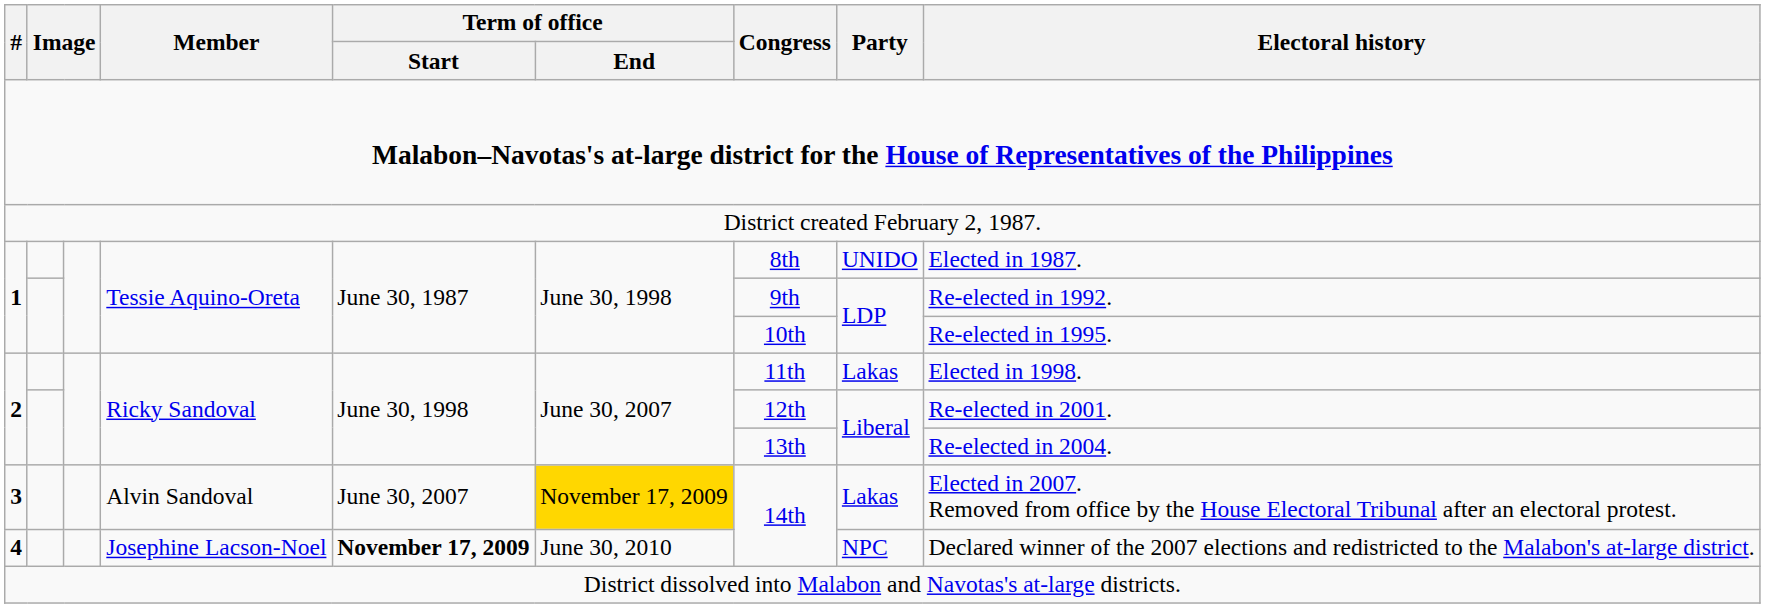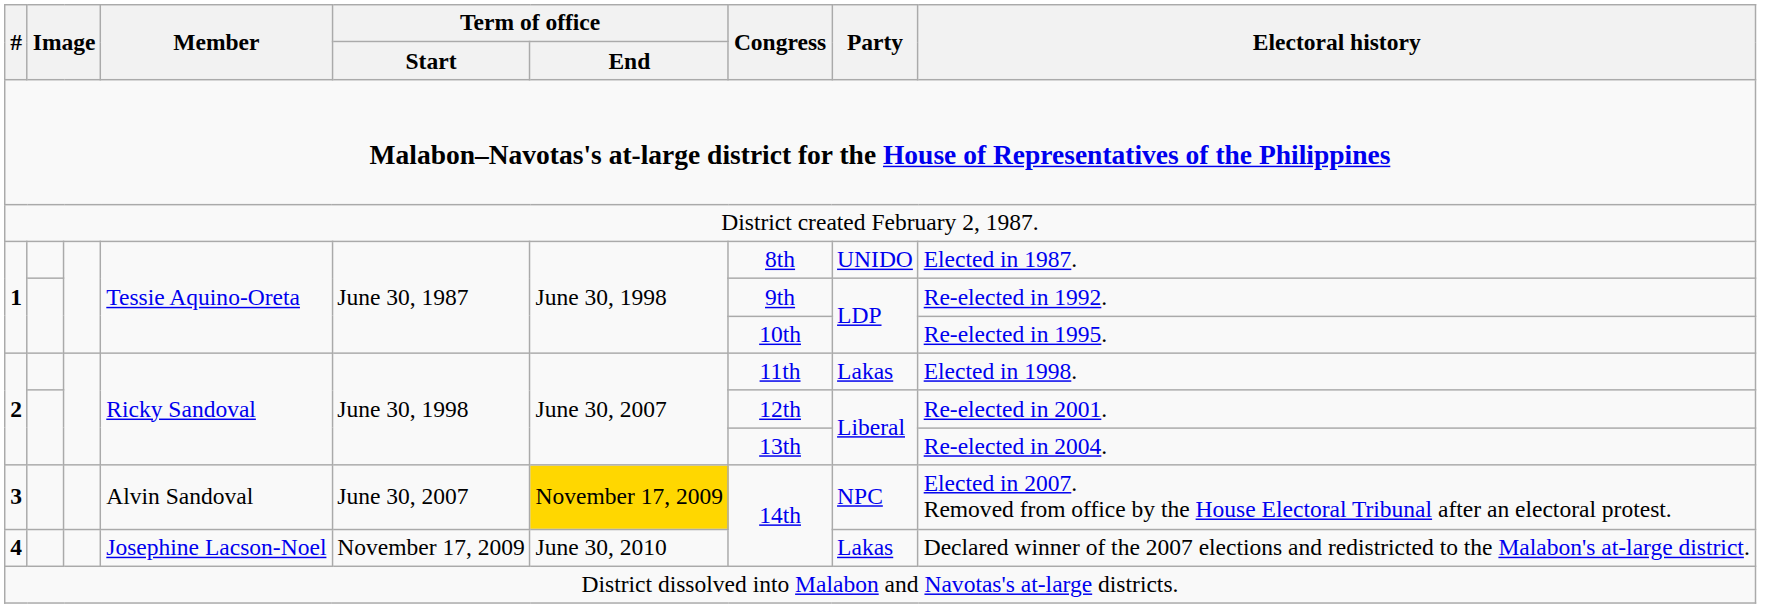(870, 496) Lakas -> (860, 496) NPC
(433, 547) bold -> (431, 547) normal
(865, 547) NPC -> (865, 547) Lakas
